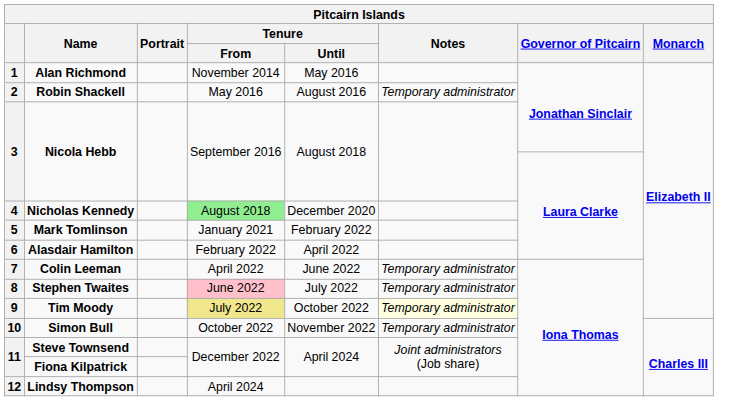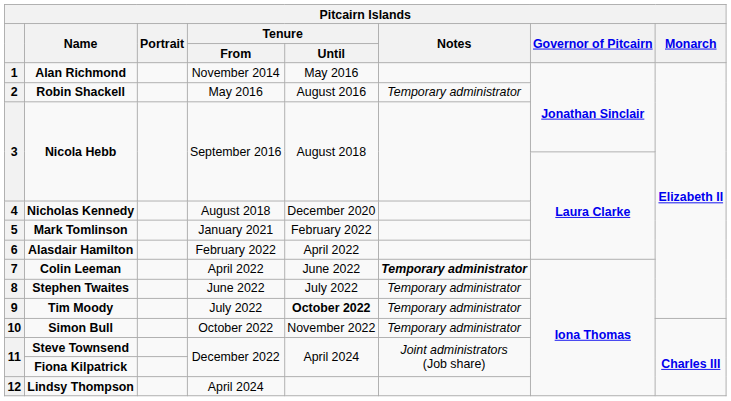(236, 210) lightgreen background -> (236, 210) no background
(448, 269) normal -> (454, 269) bold
(236, 288) pink background -> (236, 288) no background
(236, 308) khaki background -> (236, 308) no background
(331, 308) normal -> (331, 308) bold
(448, 308) lightyellow background -> (454, 308) no background
